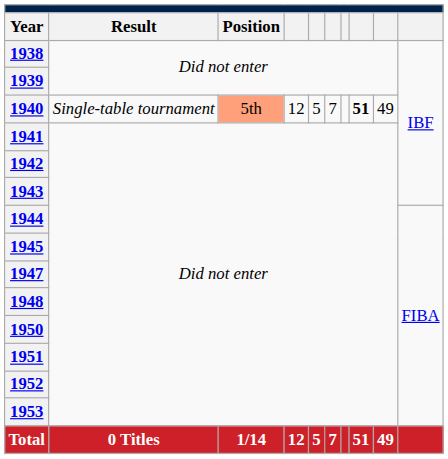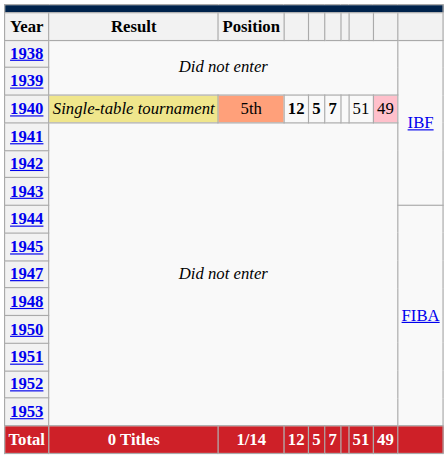(134, 109) no background -> (134, 109) khaki background
(296, 109) normal -> (296, 109) bold
(317, 109) normal -> (317, 109) bold
(333, 109) normal -> (333, 109) bold
(361, 109) bold -> (361, 109) normal
(385, 109) no background -> (385, 109) pink background
